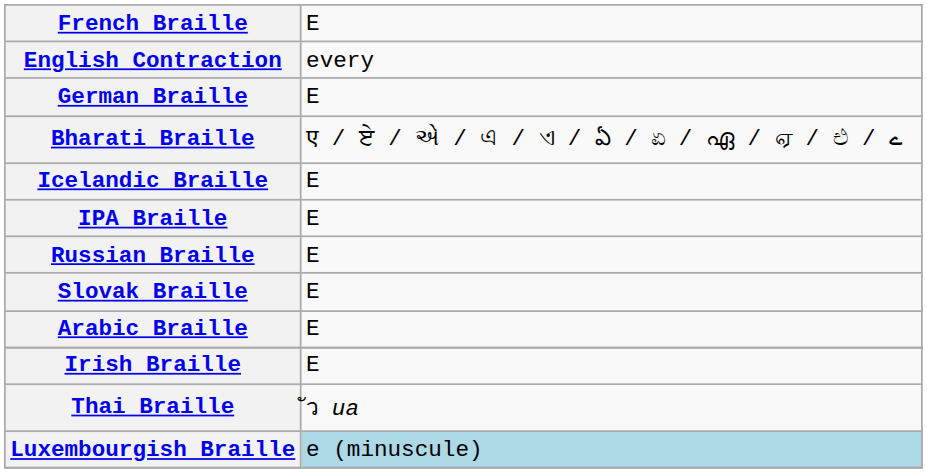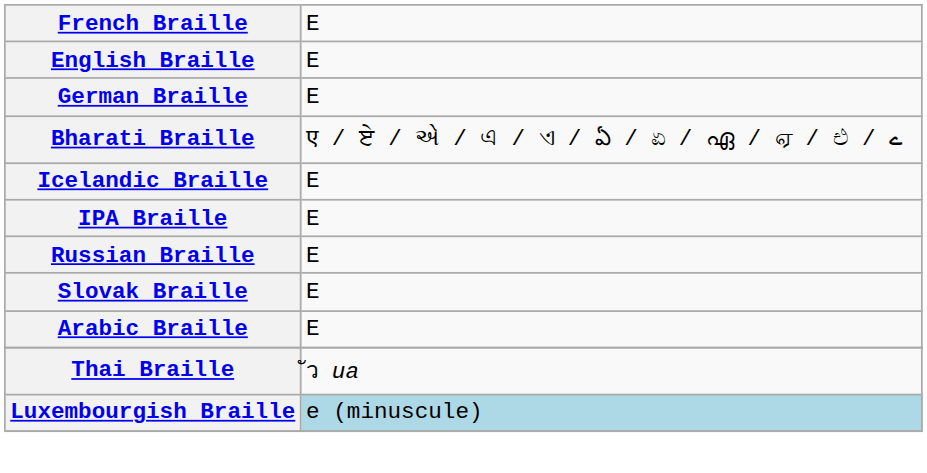+ row: (153, 60)
- row: (153, 60)
- row: (153, 366)
